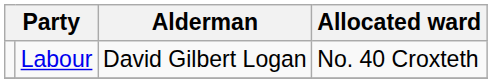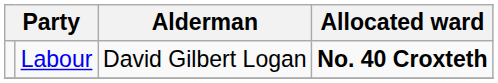(398, 59) normal -> (402, 59) bold
